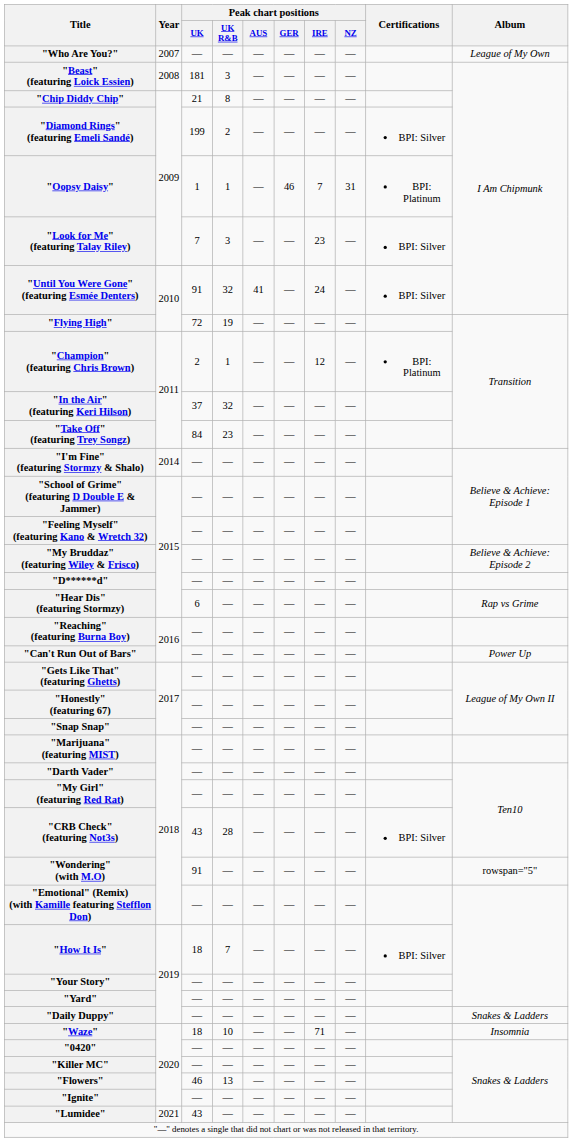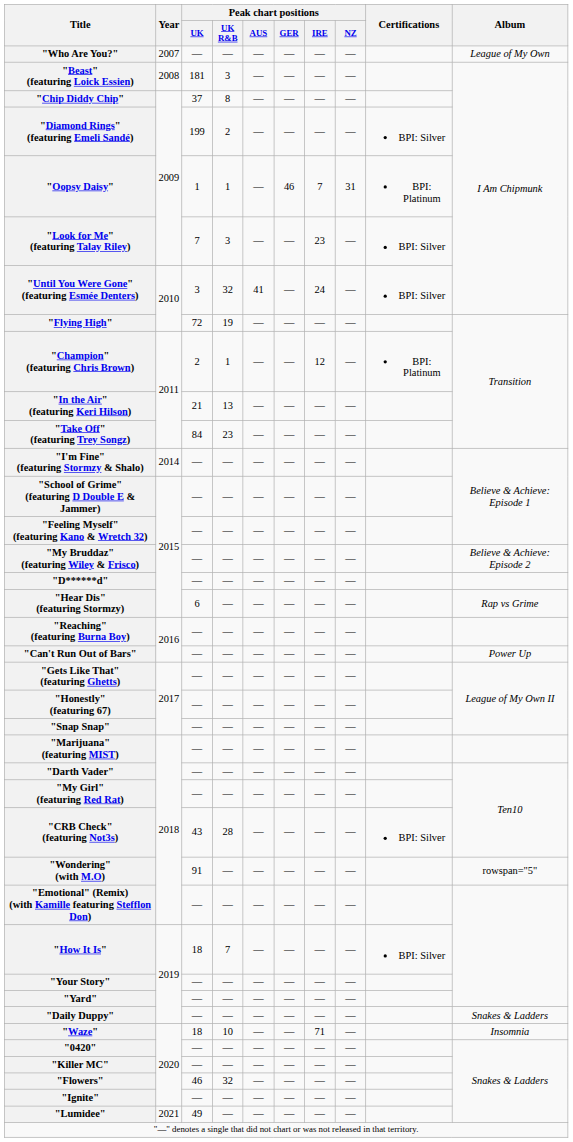(197, 98) 21 -> (197, 98) 37
(197, 290) 91 -> (197, 290) 3
(197, 406) 37 -> (197, 406) 21
(228, 406) 32 -> (228, 406) 13
(228, 1081) 13 -> (228, 1081) 32
(197, 1114) 43 -> (197, 1114) 49
